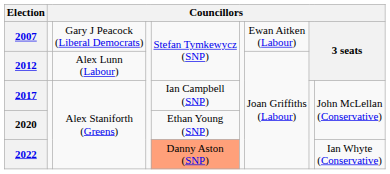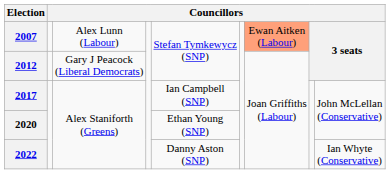(99, 36) Gary J Peacock (Liberal Democrats) -> (99, 36) Alex Lunn (Labour)
(277, 36) no background -> (277, 36) lightsalmon background
(99, 65) Alex Lunn (Labour) -> (99, 65) Gary J Peacock (Liberal Democrats)
(195, 154) lightsalmon background -> (195, 154) no background
